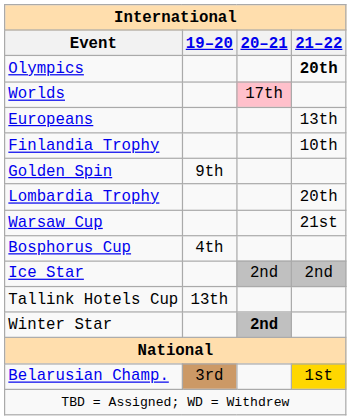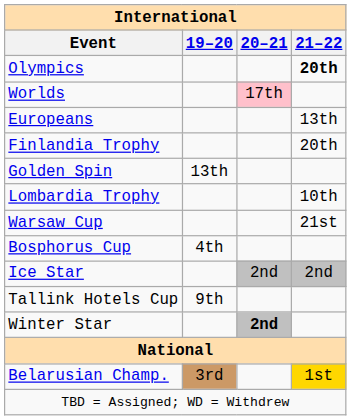(319, 146) 10th -> (319, 146) 20th
(209, 171) 9th -> (209, 171) 13th
(319, 197) 20th -> (319, 197) 10th
(209, 299) 13th -> (209, 299) 9th
